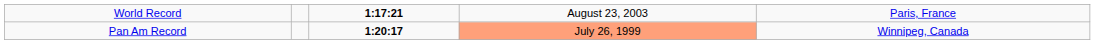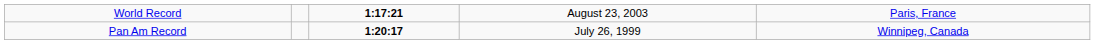(608, 31) lightsalmon background -> (608, 31) no background
